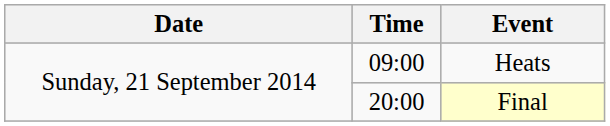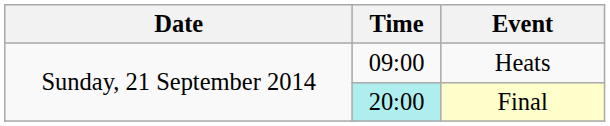(397, 101) no background -> (397, 101) paleturquoise background
